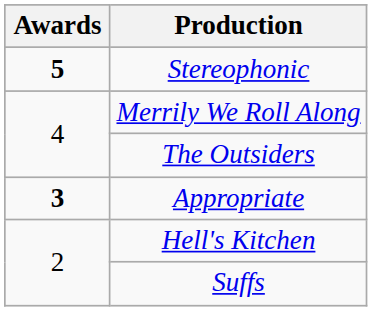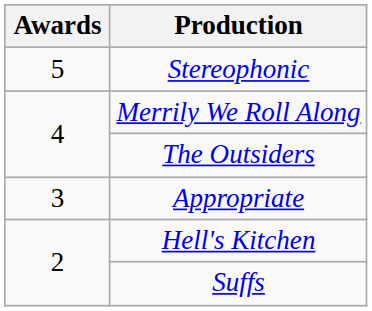(58, 68) bold -> (58, 68) normal
(58, 197) bold -> (58, 197) normal
